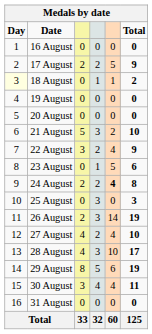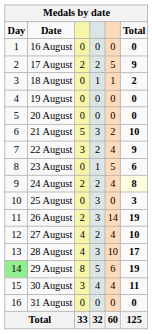(16, 81) lightyellow background -> (16, 81) no background
(113, 183) bold -> (113, 183) normal
(134, 183) no background -> (134, 183) lightyellow background
(16, 269) no background -> (16, 269) lightgreen background
